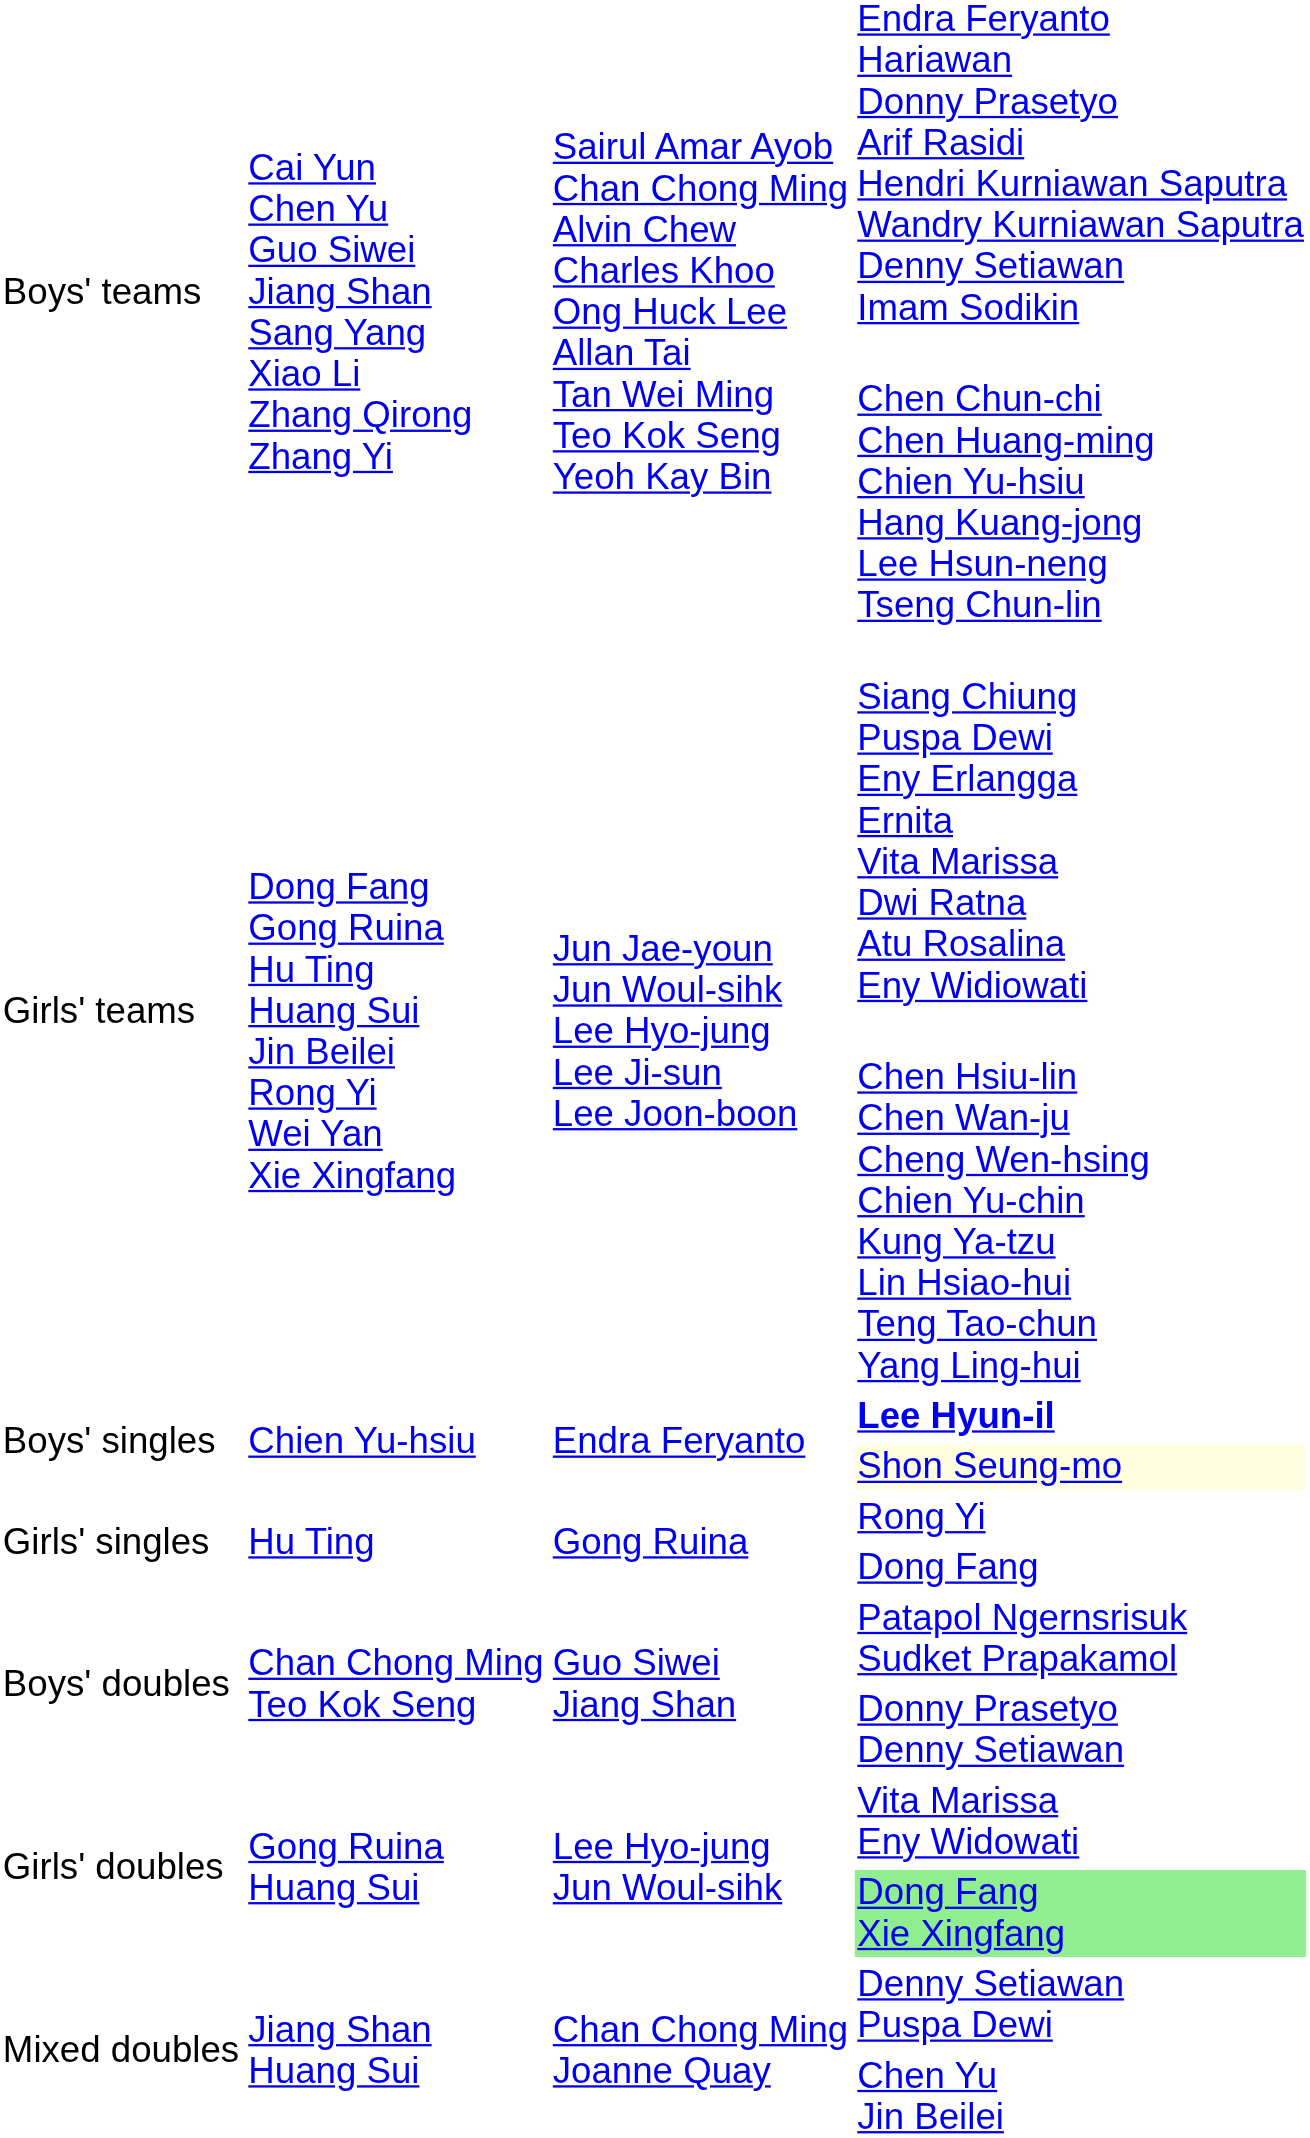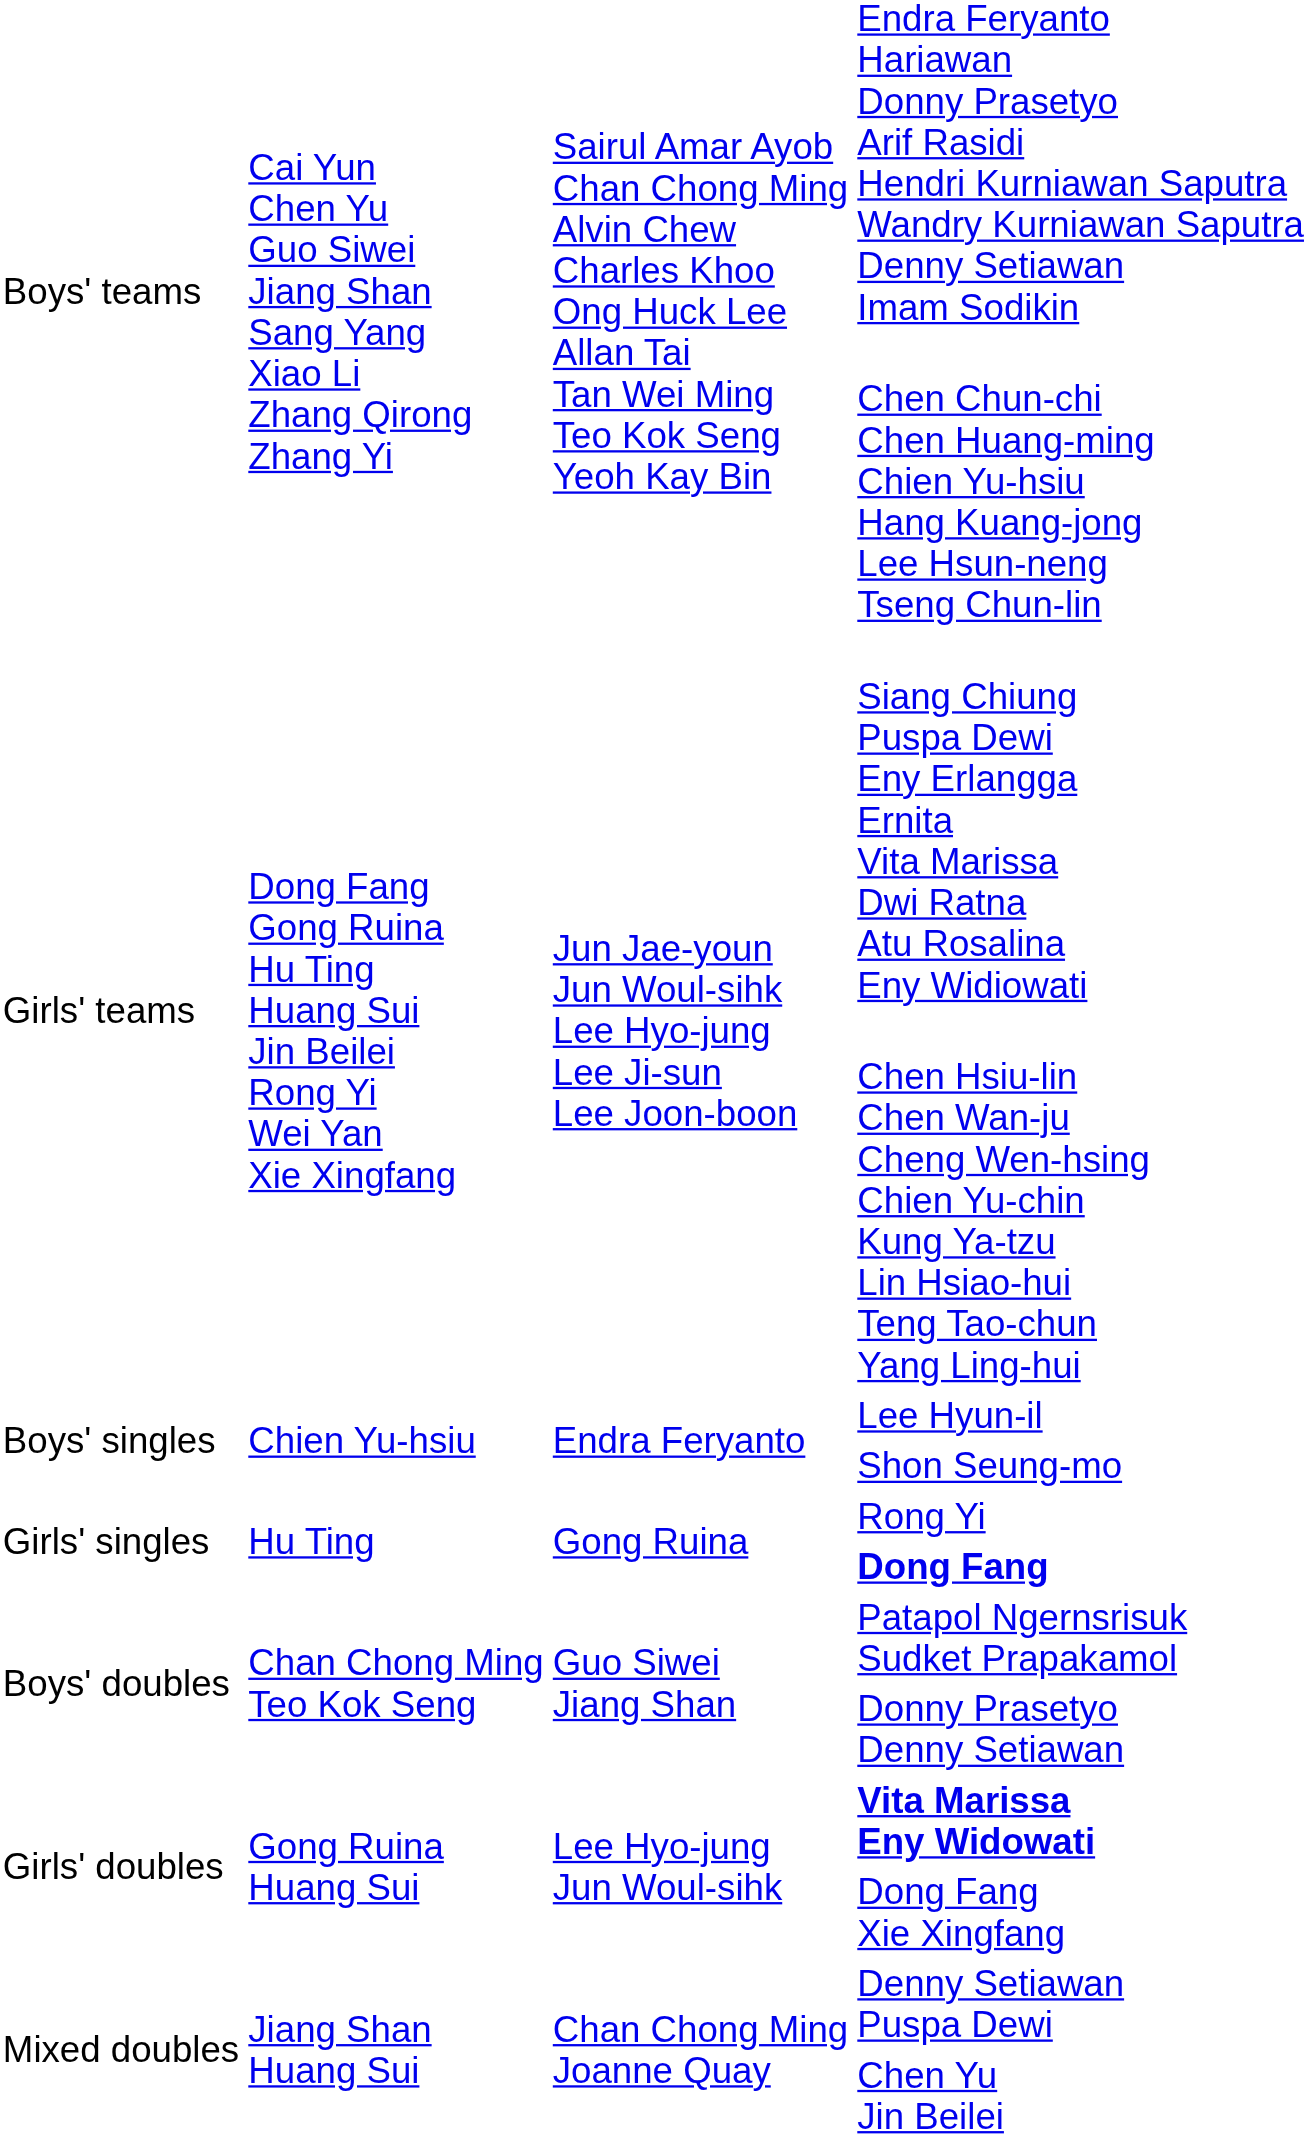(956, 1415) bold -> (950, 1415) normal
(990, 1466) lightyellow background -> (990, 1466) no background
(948, 1567) normal -> (953, 1567) bold
(968, 1821) normal -> (976, 1821) bold
(961, 1912) lightgreen background -> (961, 1912) no background
